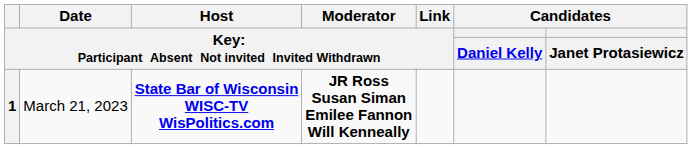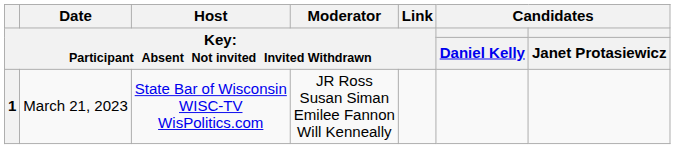(217, 106) bold -> (211, 106) normal
(359, 106) bold -> (344, 106) normal
